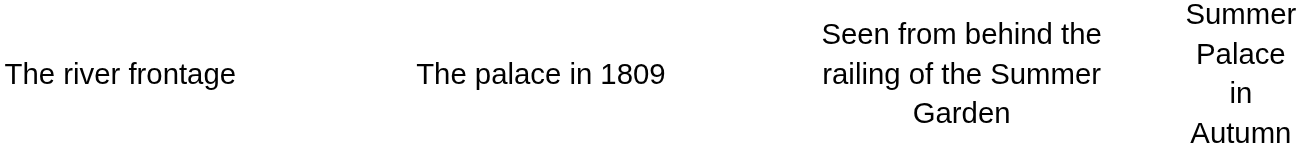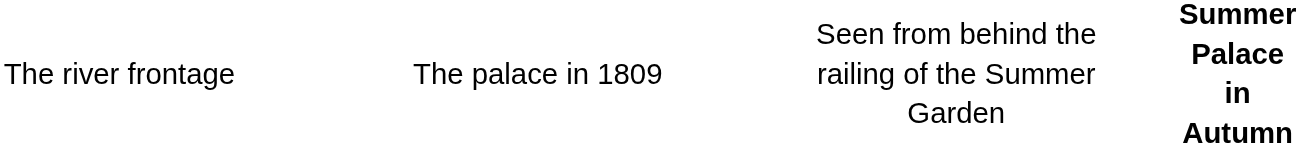(1241, 74) normal -> (1238, 72) bold
